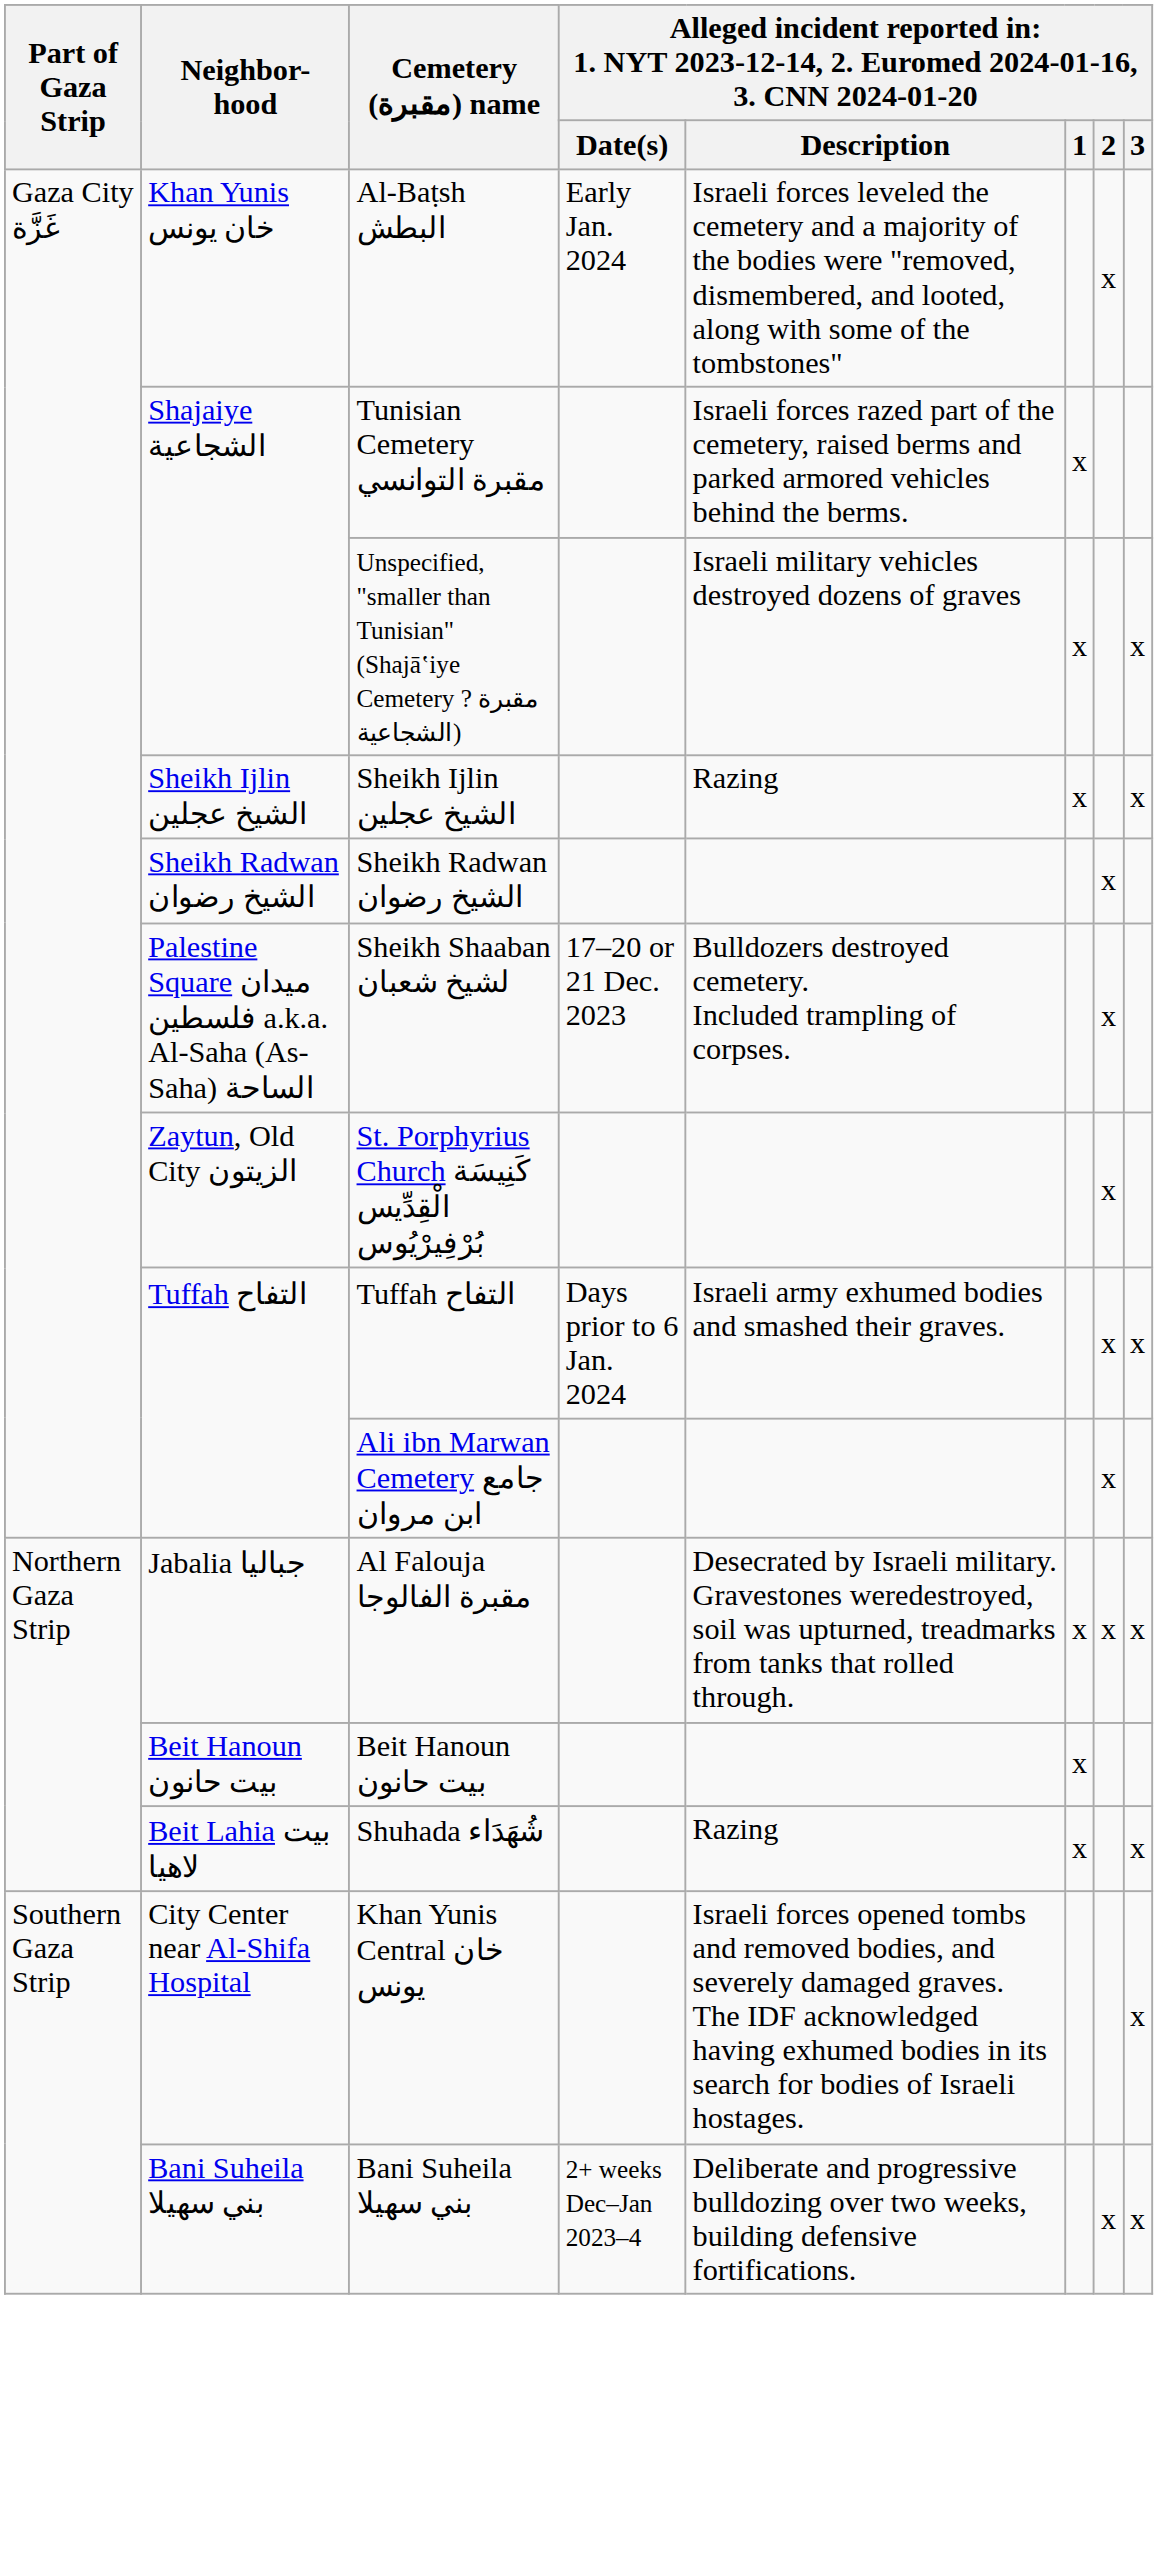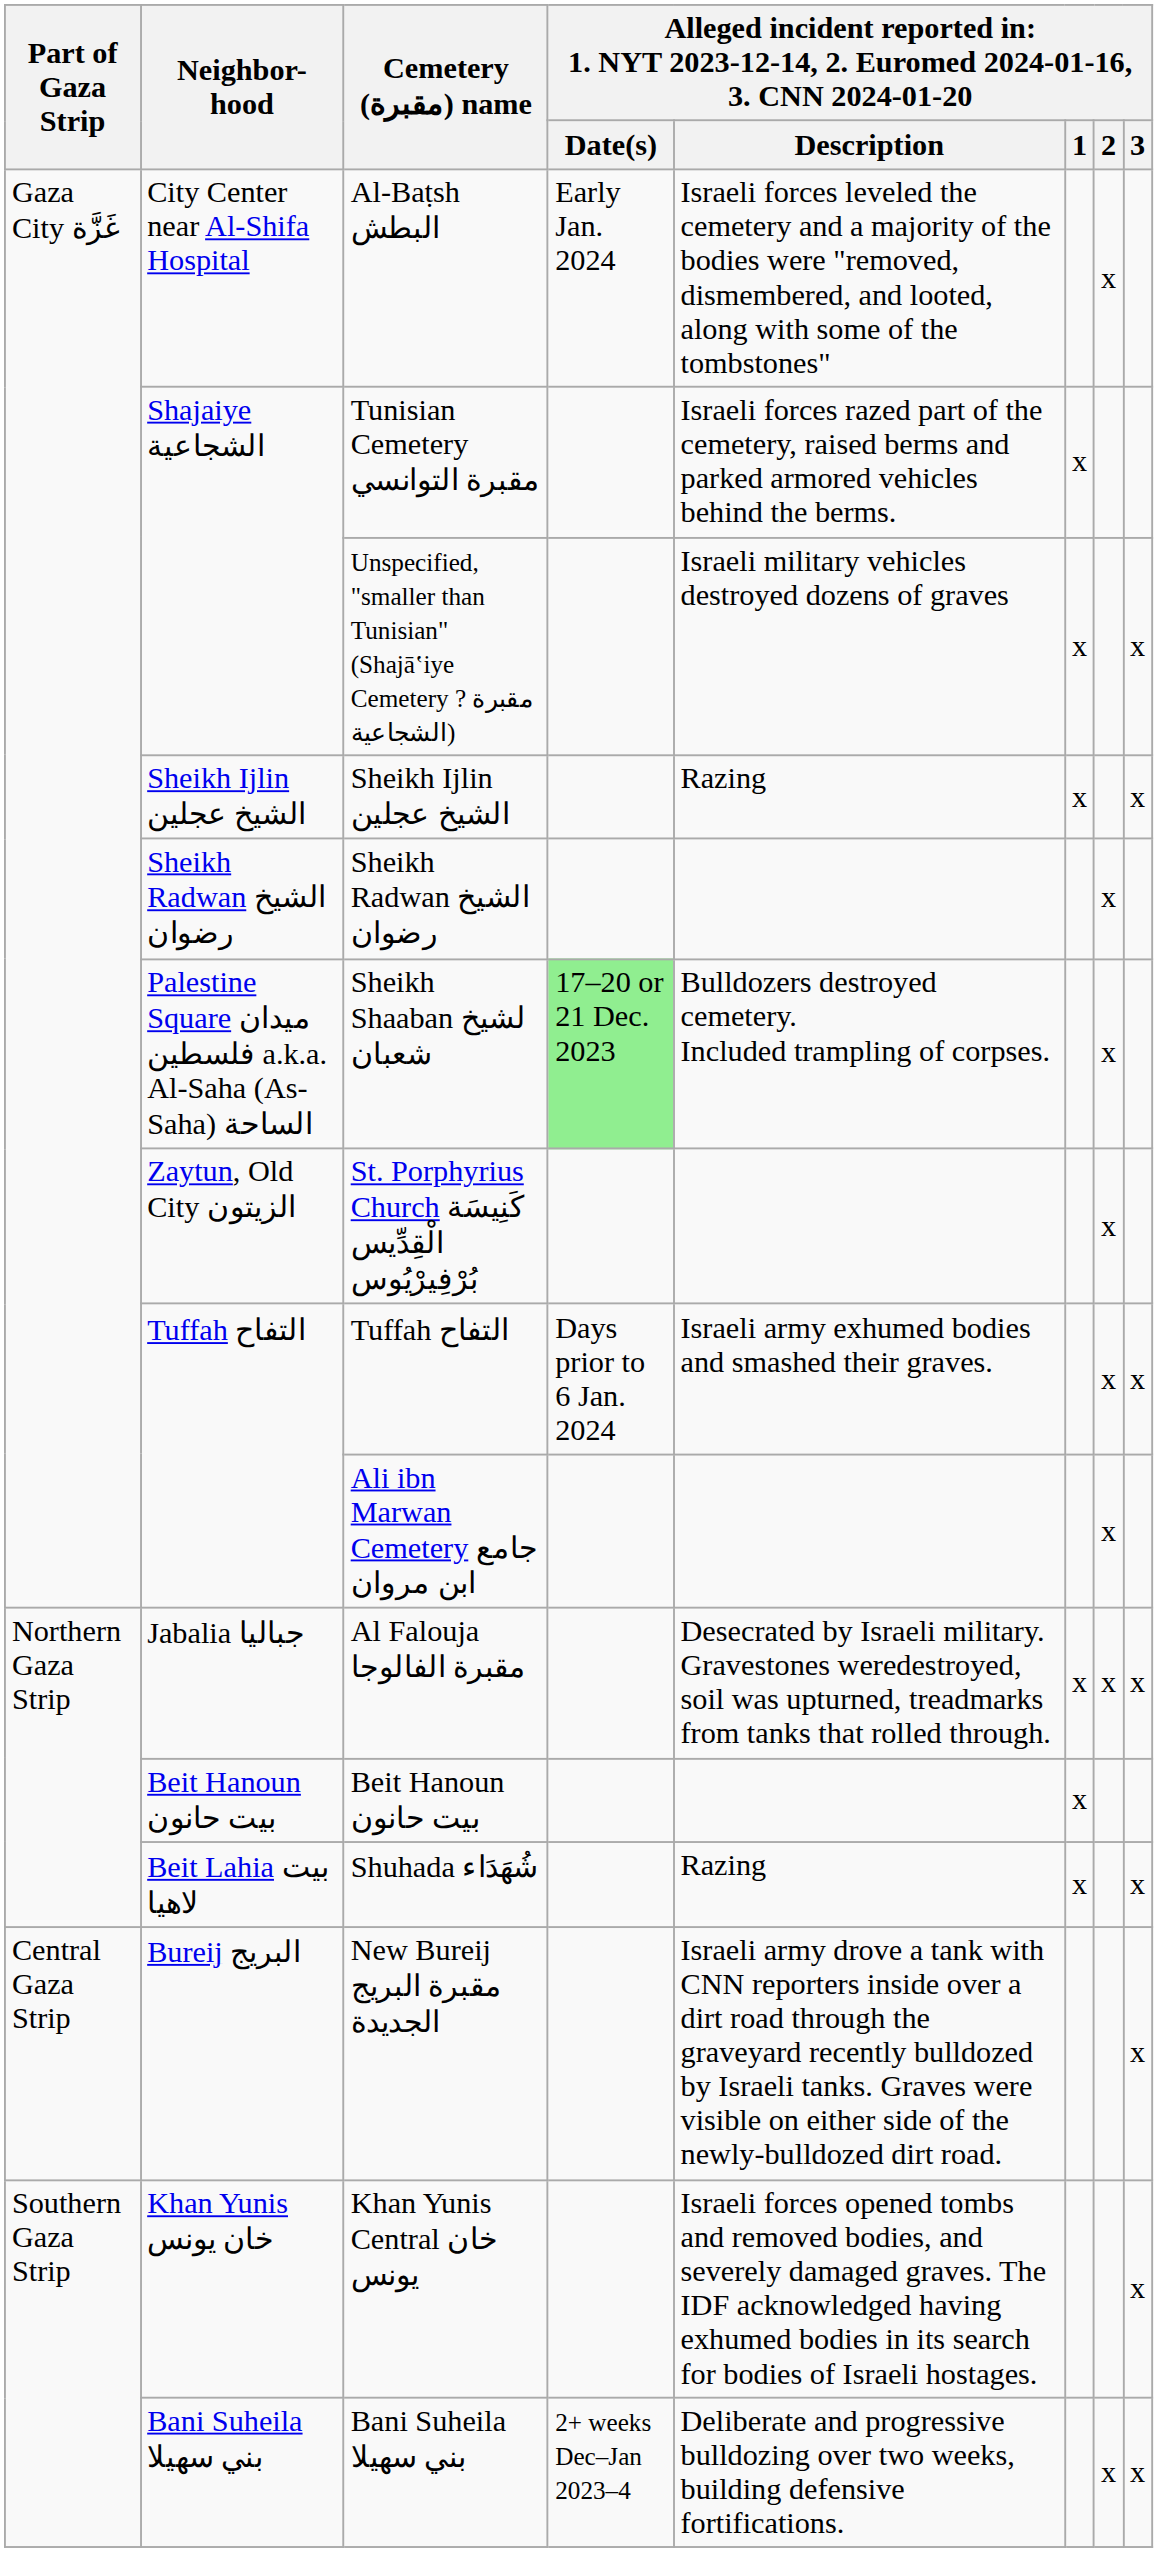(219, 210) Khan Yunis خان يونس -> (228, 226) City Center near Al-Shifa Hospital
(620, 980) no background -> (609, 1016) lightgreen background
+ row: (426, 1986)
(229, 1949) City Center near Al-Shifa Hospital -> (218, 2221) Khan Yunis خان يونس
